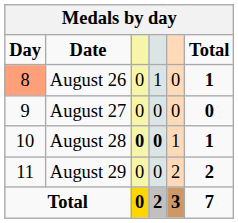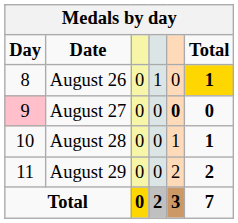(25, 80) lightsalmon background -> (25, 80) no background
(209, 80) no background -> (209, 80) gold background
(25, 110) no background -> (25, 110) pink background
(176, 110) normal -> (176, 110) bold
(140, 141) bold -> (140, 141) normal
(158, 141) bold -> (158, 141) normal
